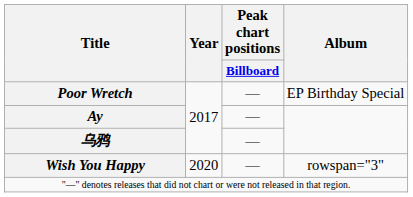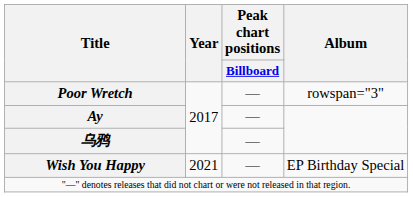(346, 93) EP Birthday Special -> (346, 93) rowspan="3"
(204, 165) 2020 -> (204, 165) 2021
(346, 165) rowspan="3" -> (346, 165) EP Birthday Special
